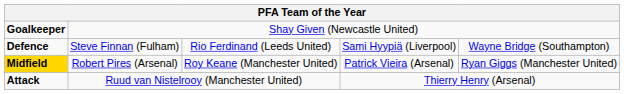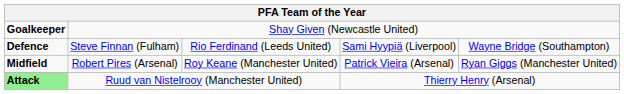(27, 64) gold background -> (27, 64) no background
(23, 81) no background -> (23, 81) lightgreen background
